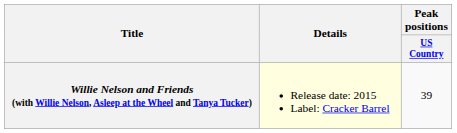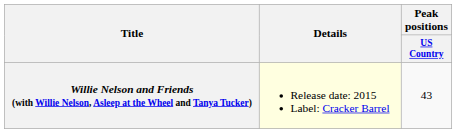(426, 95) 39 -> (426, 95) 43
